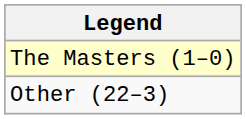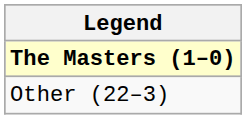(123, 59) normal -> (123, 59) bold
